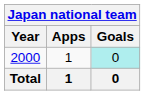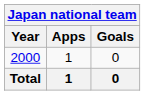(115, 57) paleturquoise background -> (115, 57) no background
